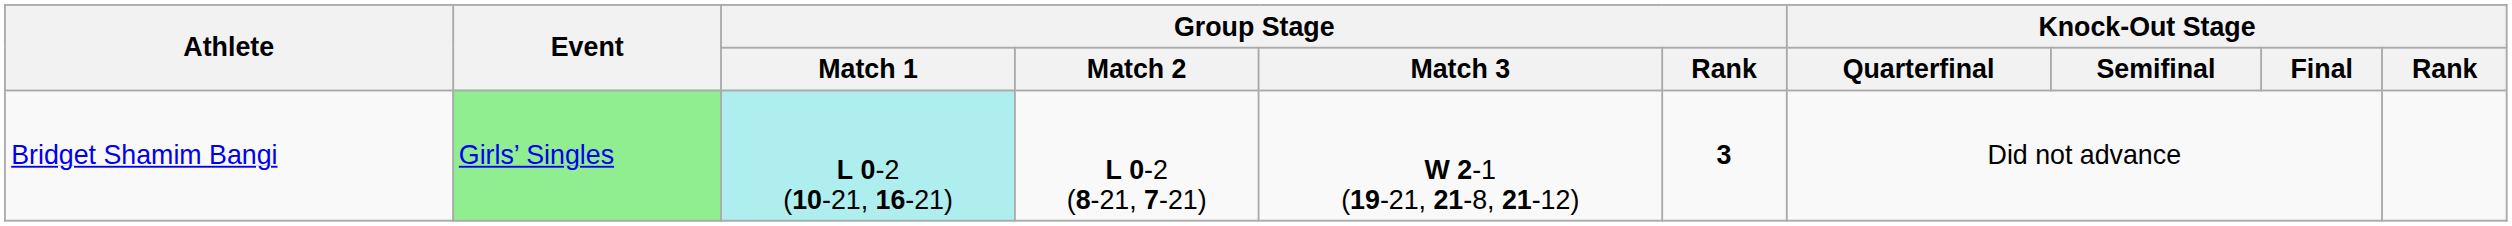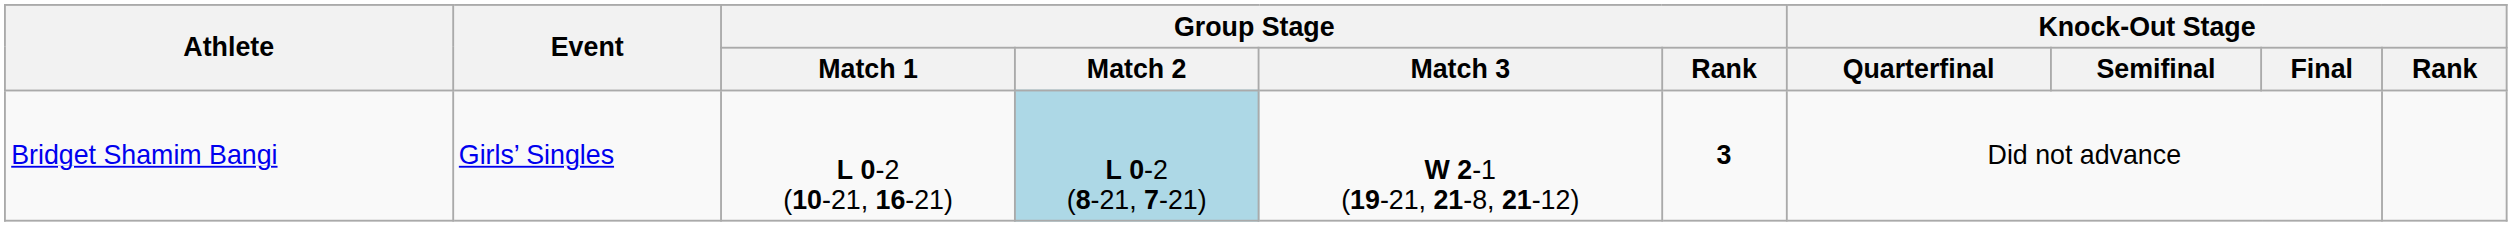(536, 156) lightgreen background -> (536, 156) no background
(868, 186) paleturquoise background -> (868, 186) no background
(1137, 186) no background -> (1137, 186) lightblue background
